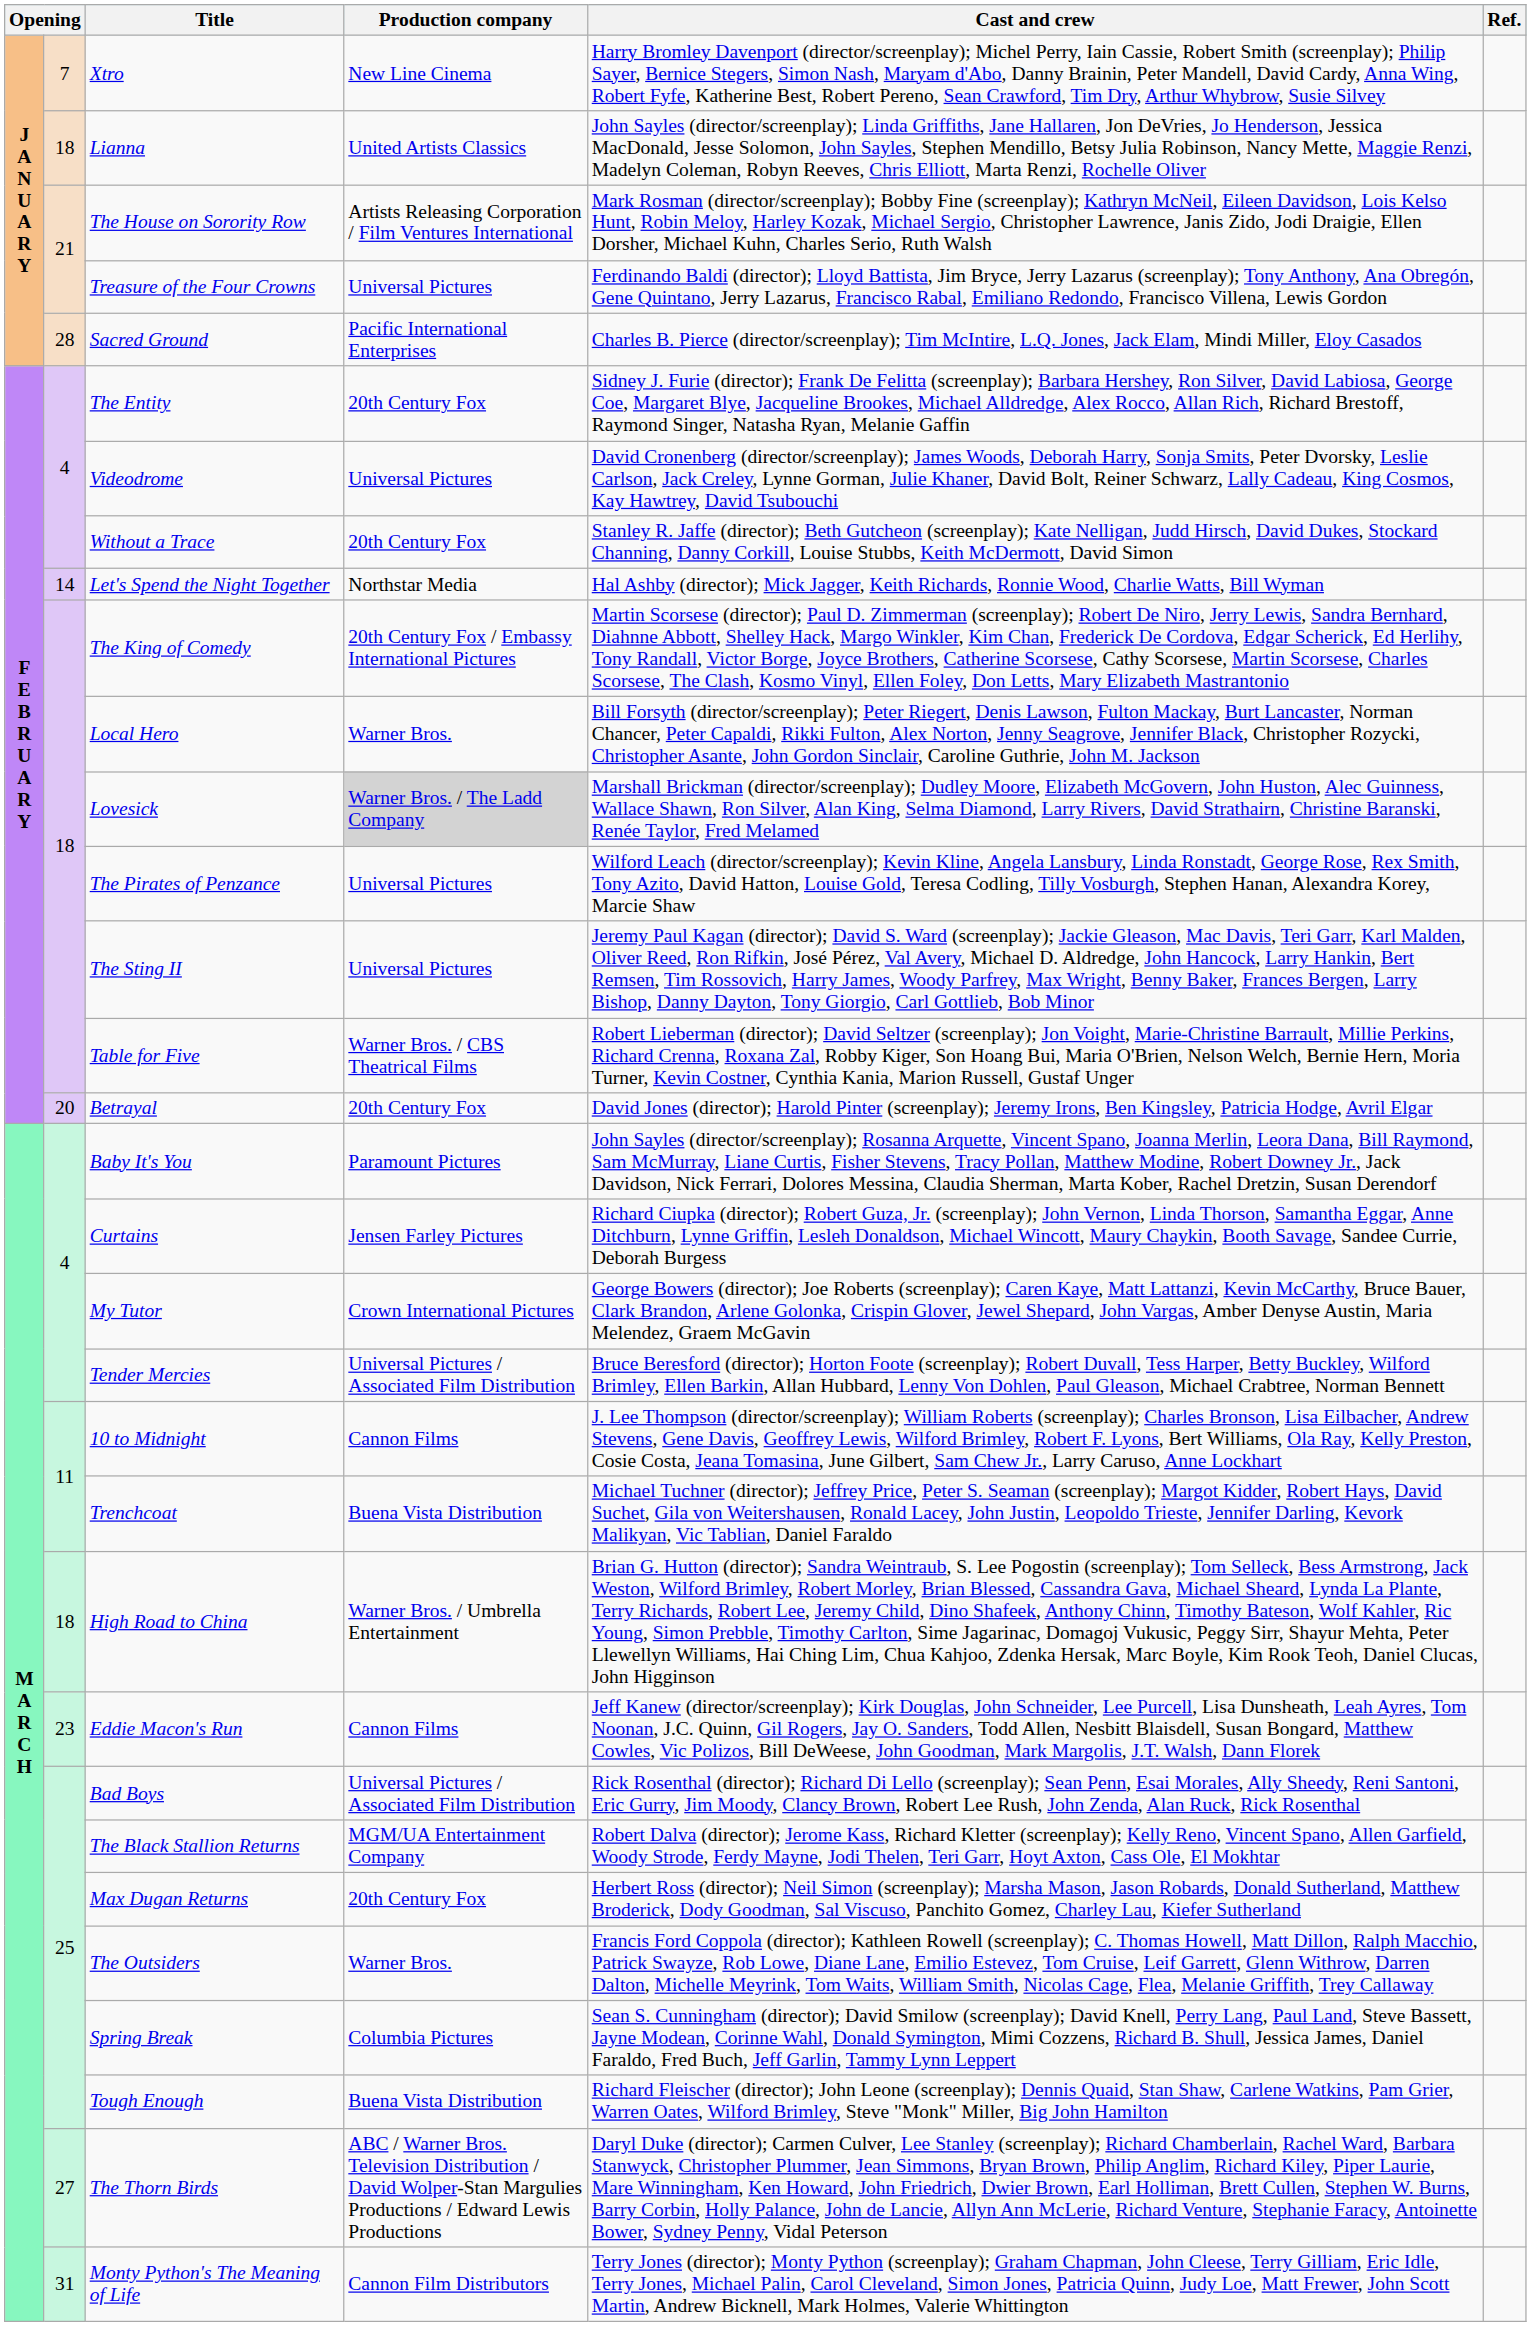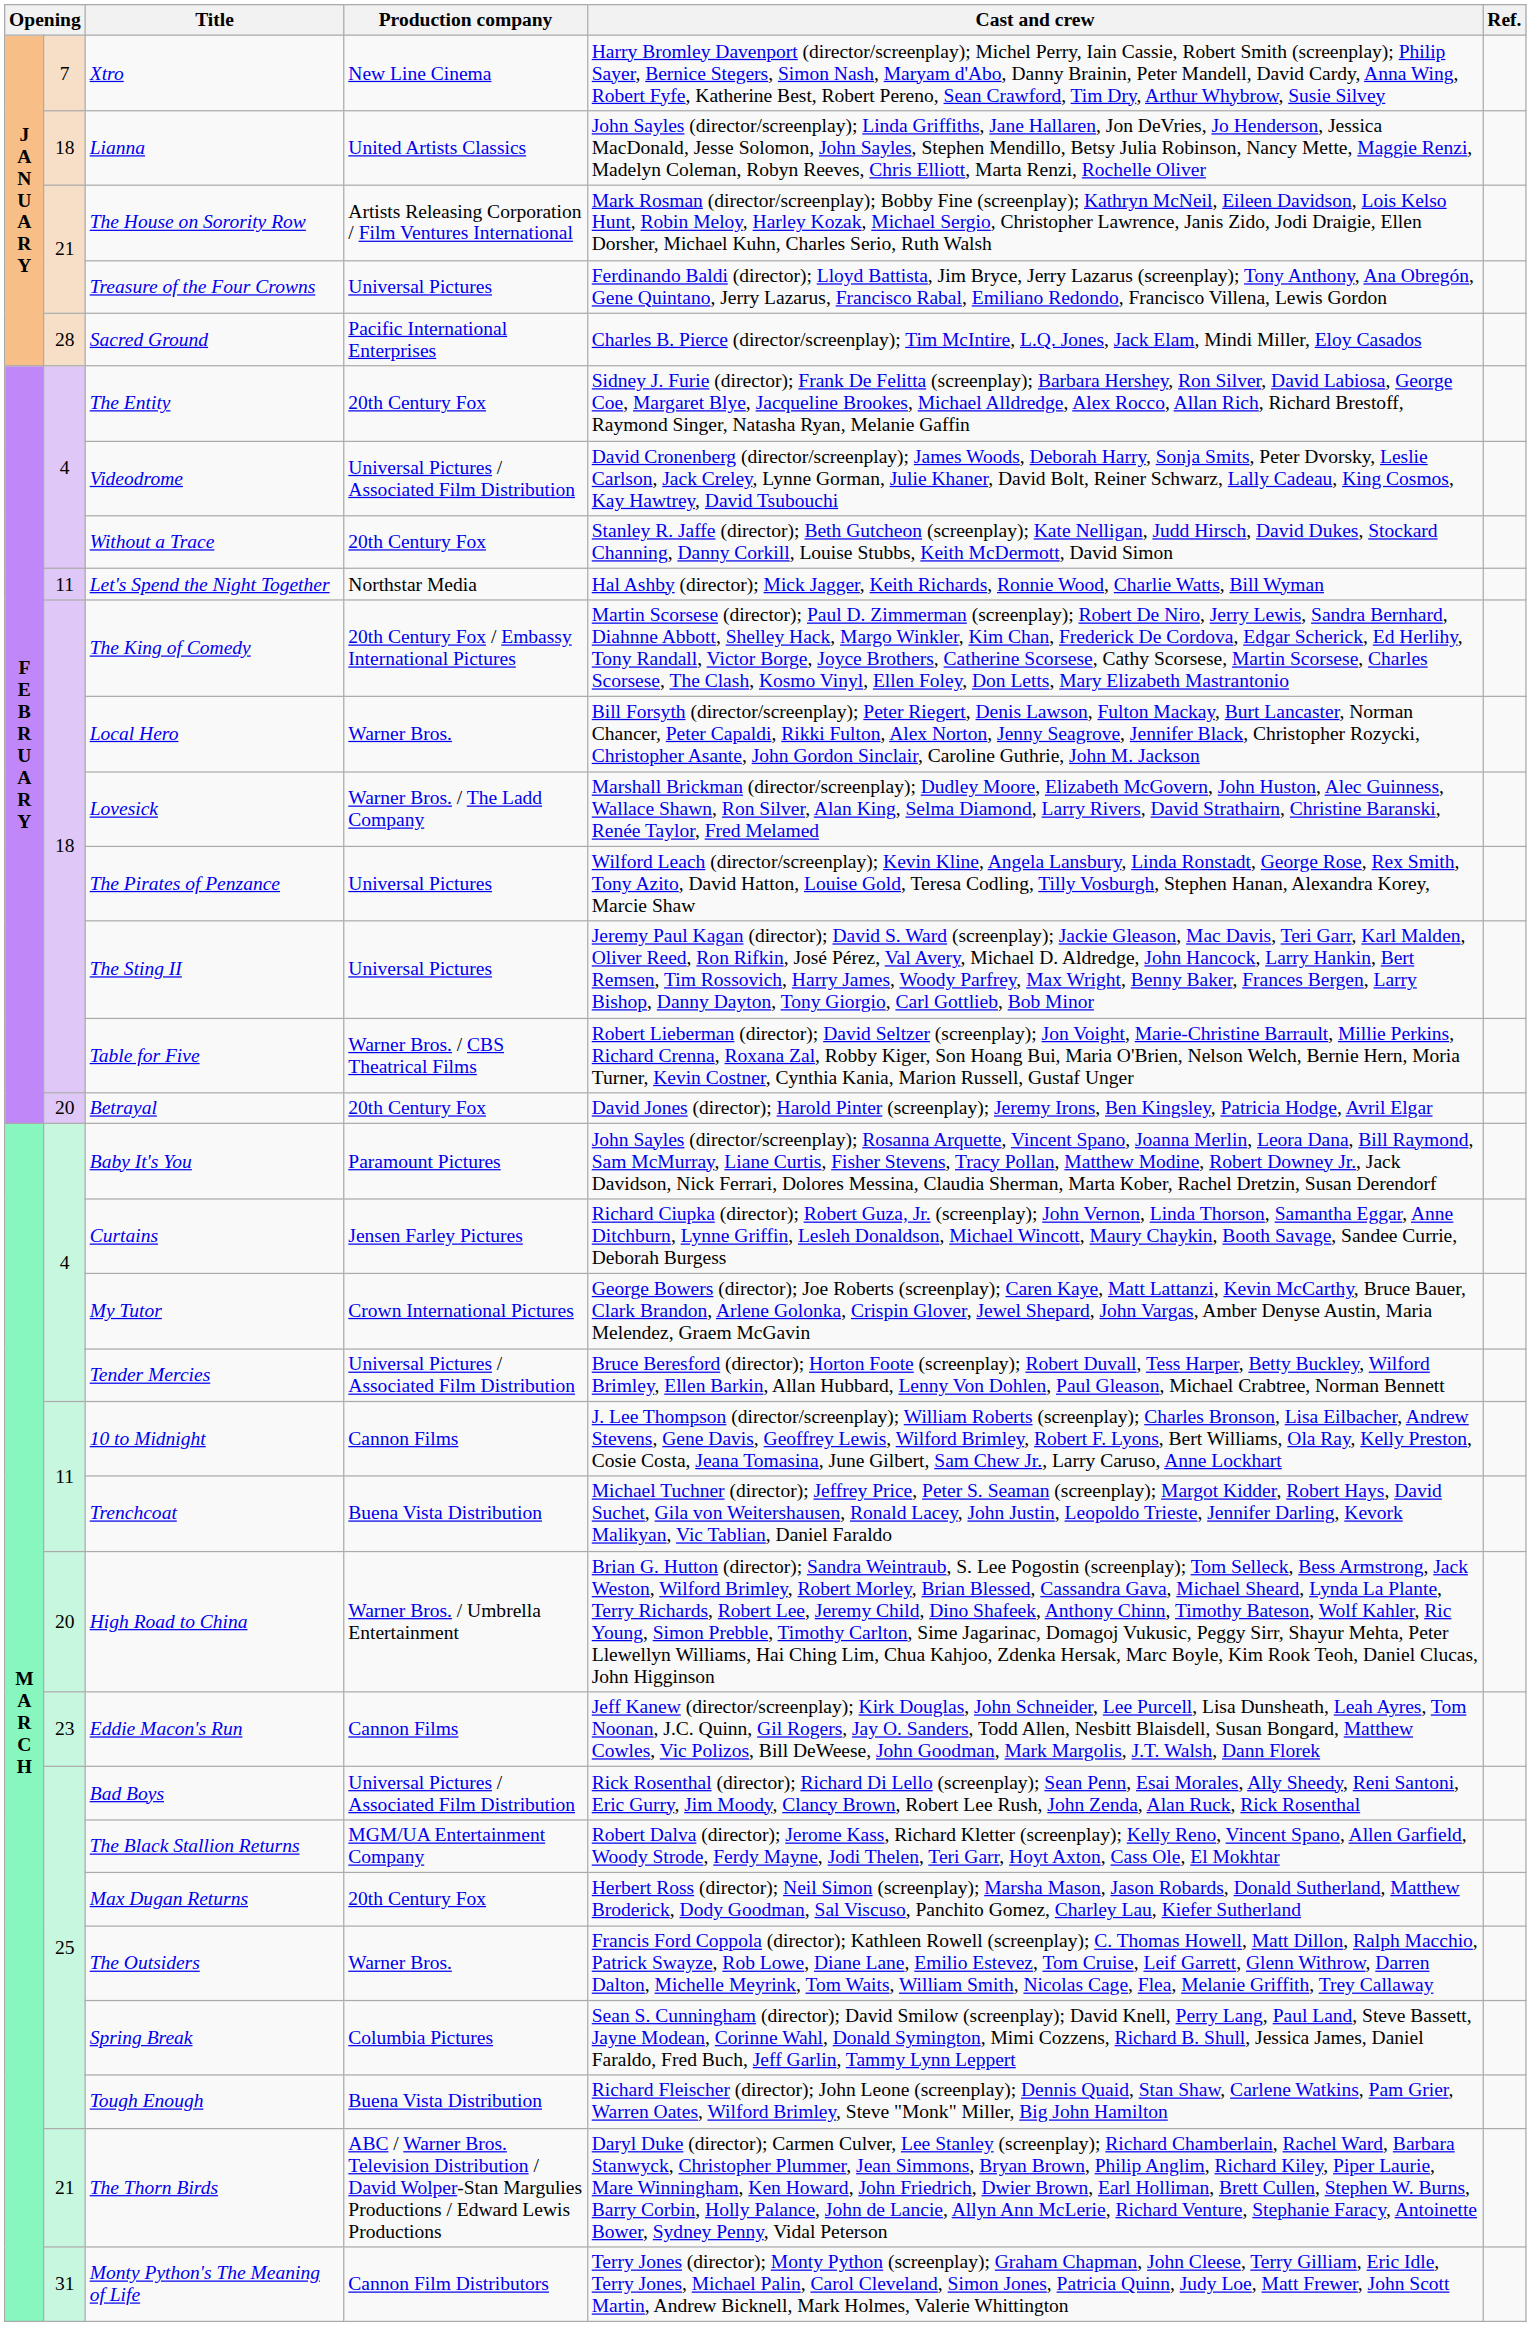(420, 478) Universal Pictures -> (462, 478) Universal Pictures / Associated Film Distribution
(65, 584) 14 -> (65, 584) 11
(445, 808) lightgrey background -> (445, 808) no background
(65, 1621) 18 -> (65, 1621) 20
(65, 2187) 27 -> (65, 2187) 21
